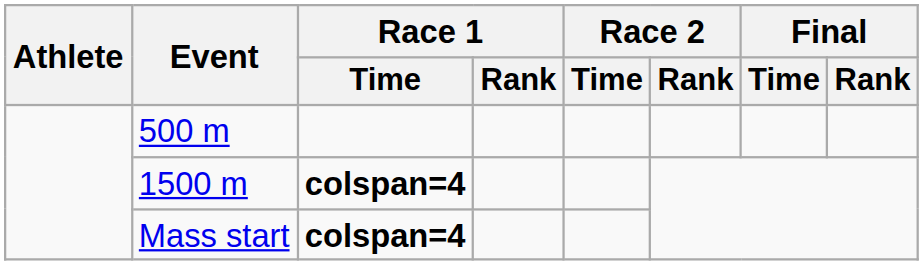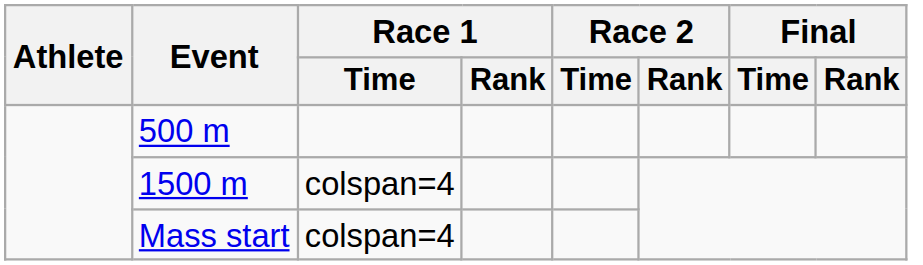(385, 183) bold -> (380, 183) normal
(385, 235) bold -> (380, 235) normal
